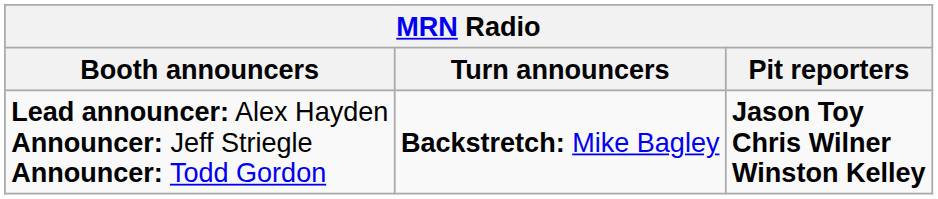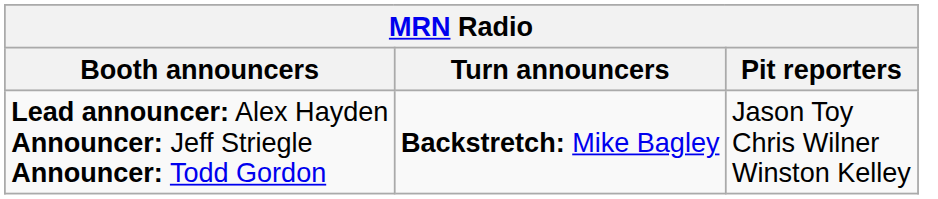(829, 142) bold -> (821, 142) normal
